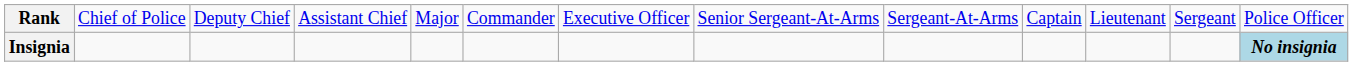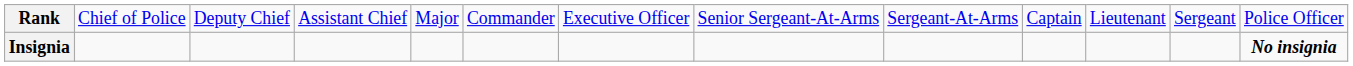(1294, 46) lightblue background -> (1294, 46) no background
